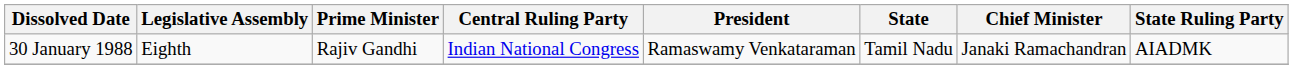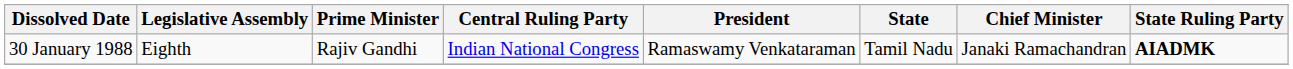(1173, 49) normal -> (1175, 49) bold
